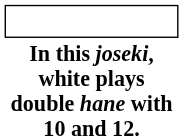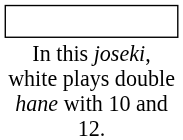(92, 91) bold -> (92, 91) normal
